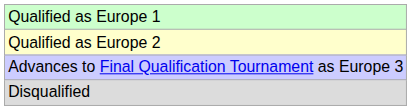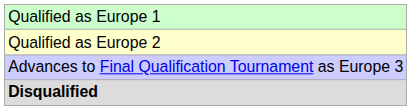(49, 92) normal -> (53, 92) bold
